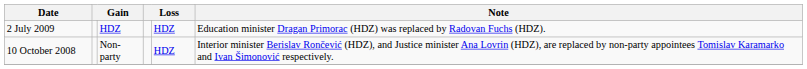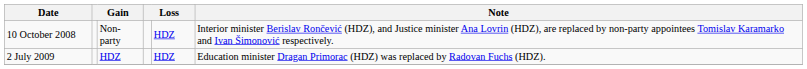rows swapped: (41, 50) <-> (31, 28)
